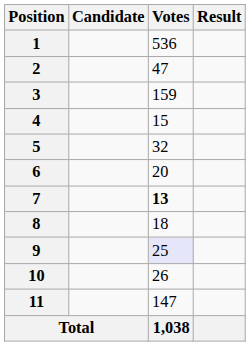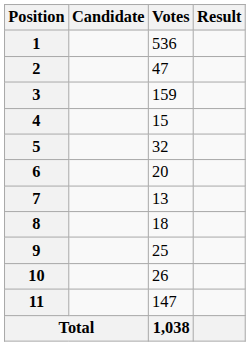(160, 198) bold -> (160, 198) normal
(160, 250) lavender background -> (160, 250) no background
